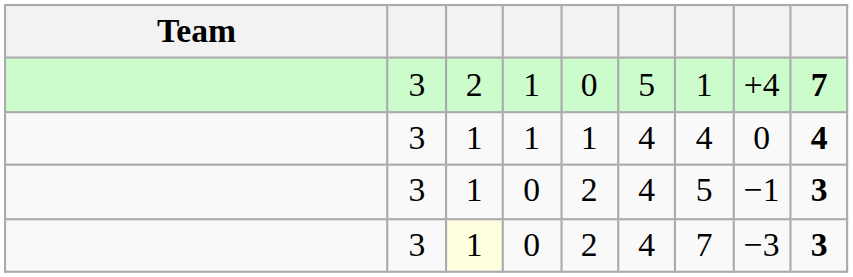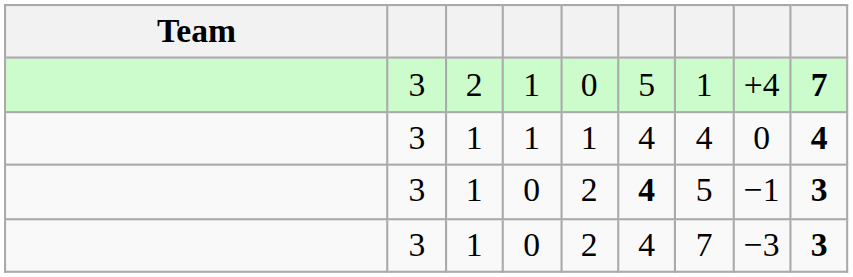(647, 191) normal -> (647, 191) bold
(474, 244) lightyellow background -> (474, 244) no background
